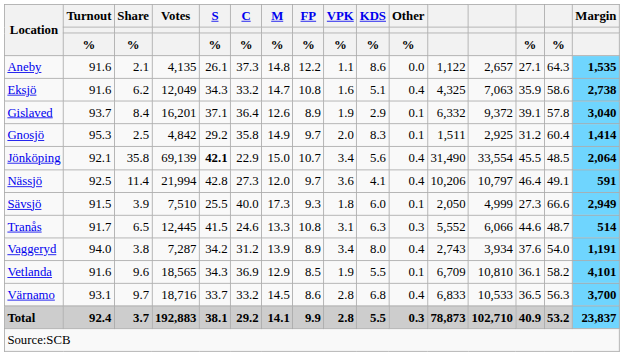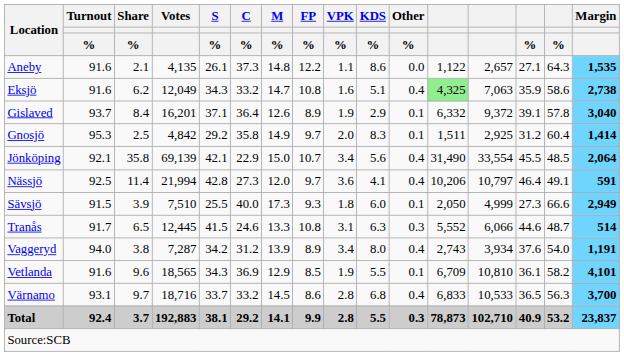(451, 90) no background -> (451, 90) lightgreen background
(216, 158) bold -> (216, 158) normal
